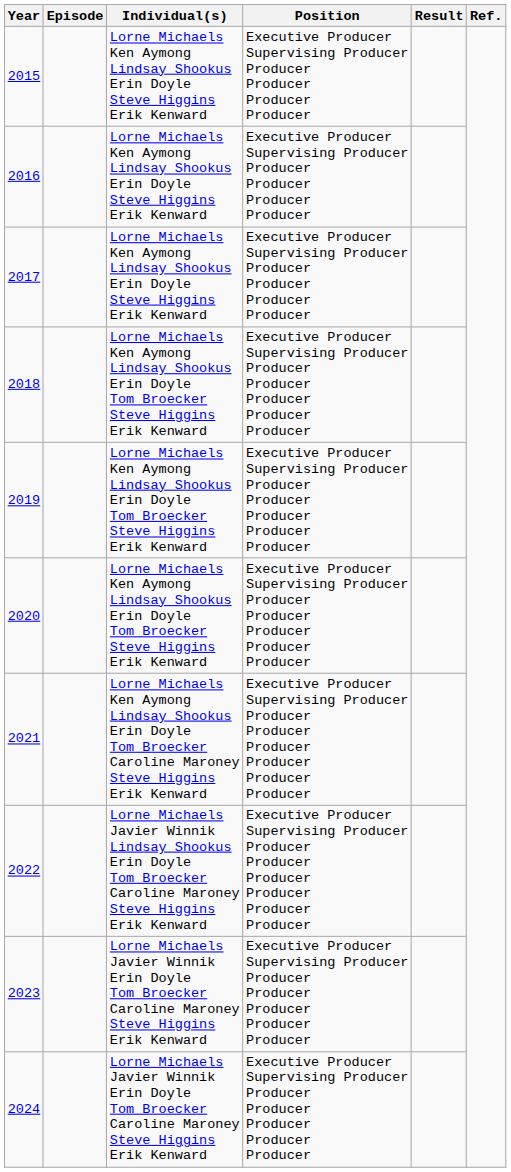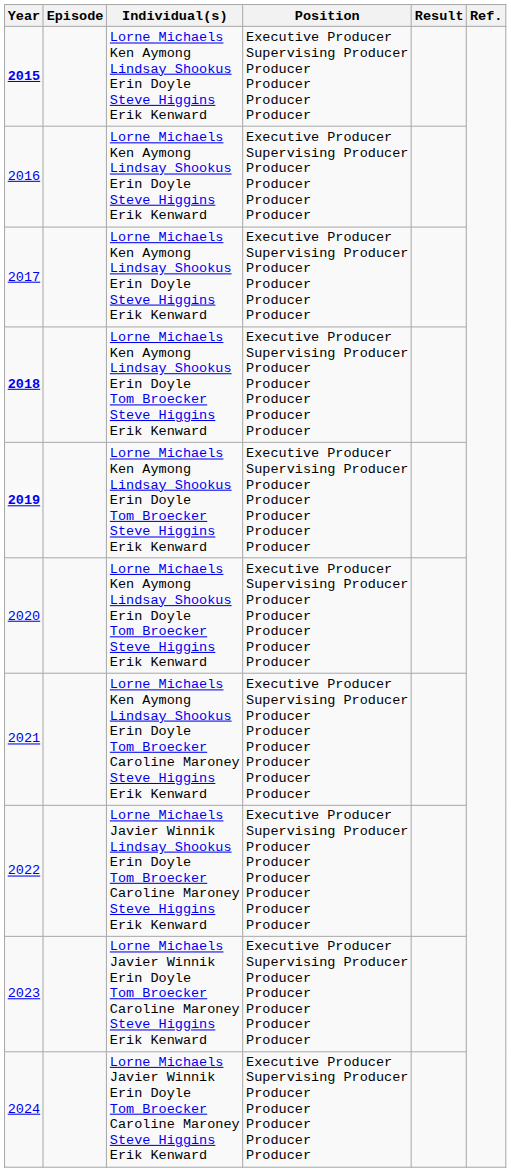(24, 77) normal -> (24, 77) bold
(24, 384) normal -> (24, 384) bold
(24, 500) normal -> (24, 500) bold
